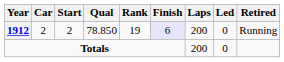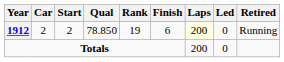(168, 30) lavender background -> (168, 30) no background
(199, 30) no background -> (199, 30) lightyellow background
